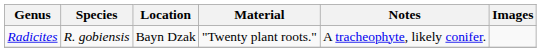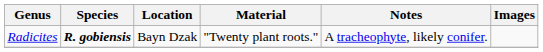(97, 36) normal -> (97, 36) bold
